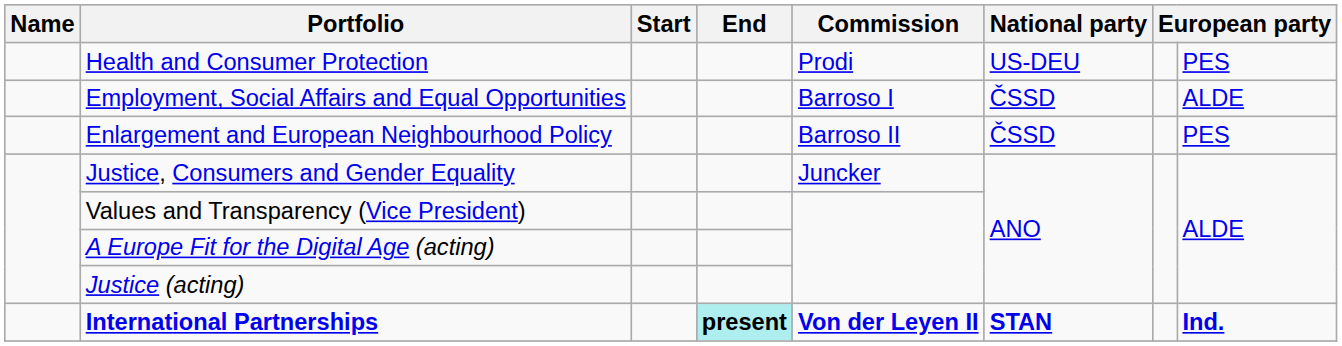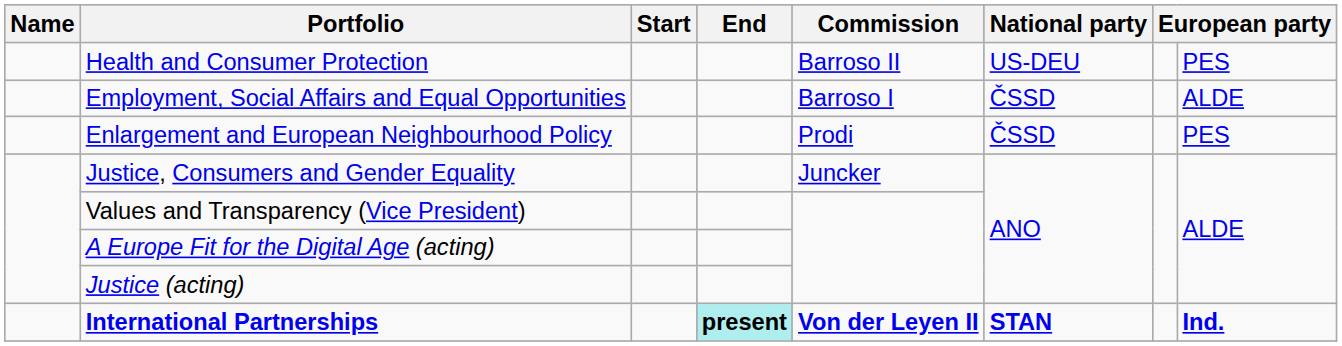(826, 61) Prodi -> (849, 61) Barroso II
(849, 136) Barroso II -> (826, 136) Prodi
